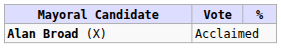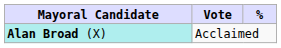(57, 33) no background -> (57, 33) paleturquoise background
